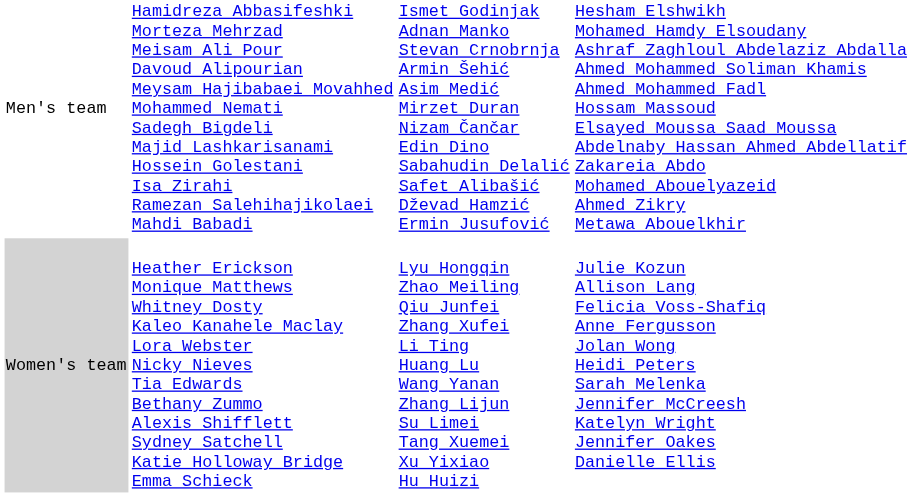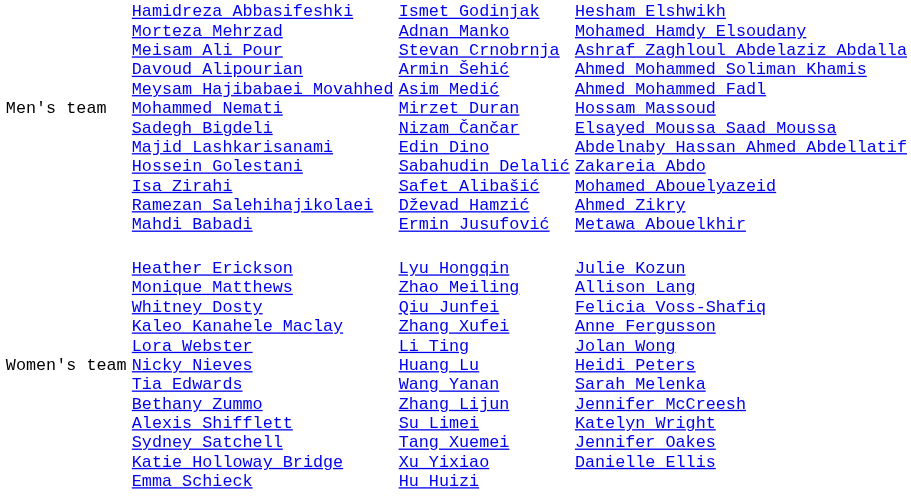(66, 365) lightgrey background -> (66, 365) no background
